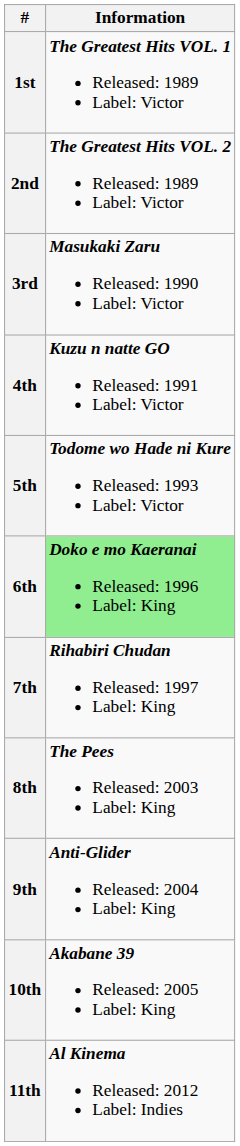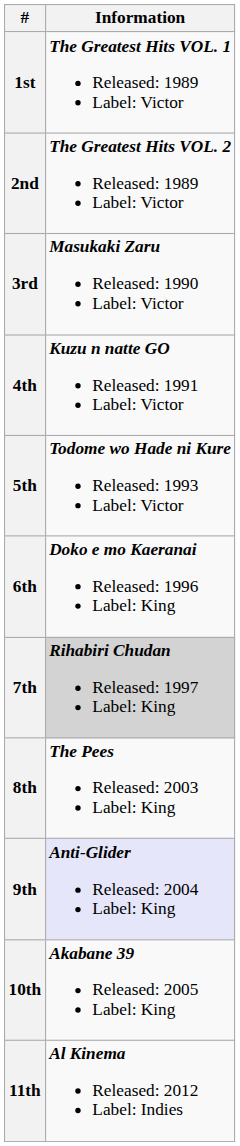(140, 578) lightgreen background -> (140, 578) no background
(140, 679) no background -> (140, 679) lightgrey background
(140, 880) no background -> (140, 880) lavender background
